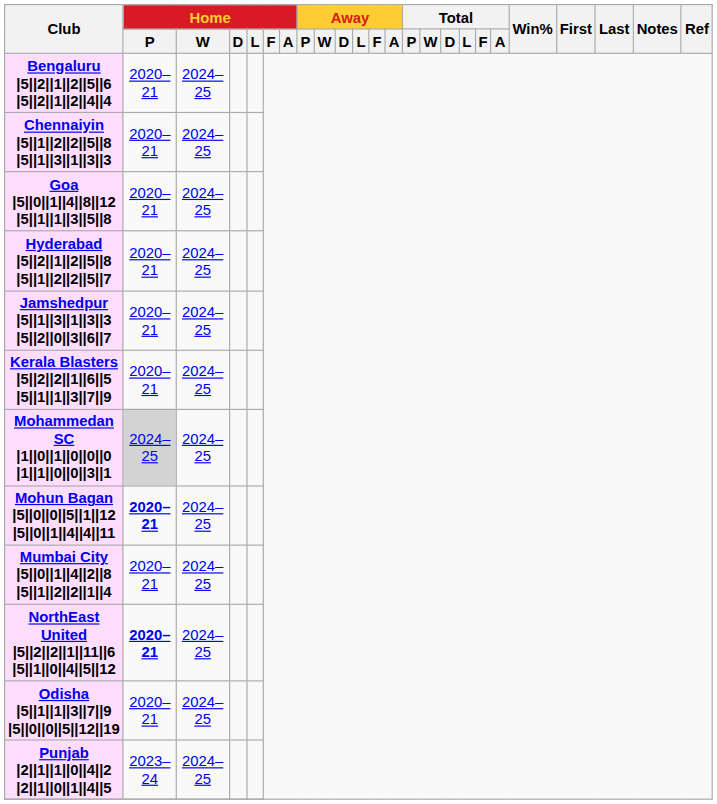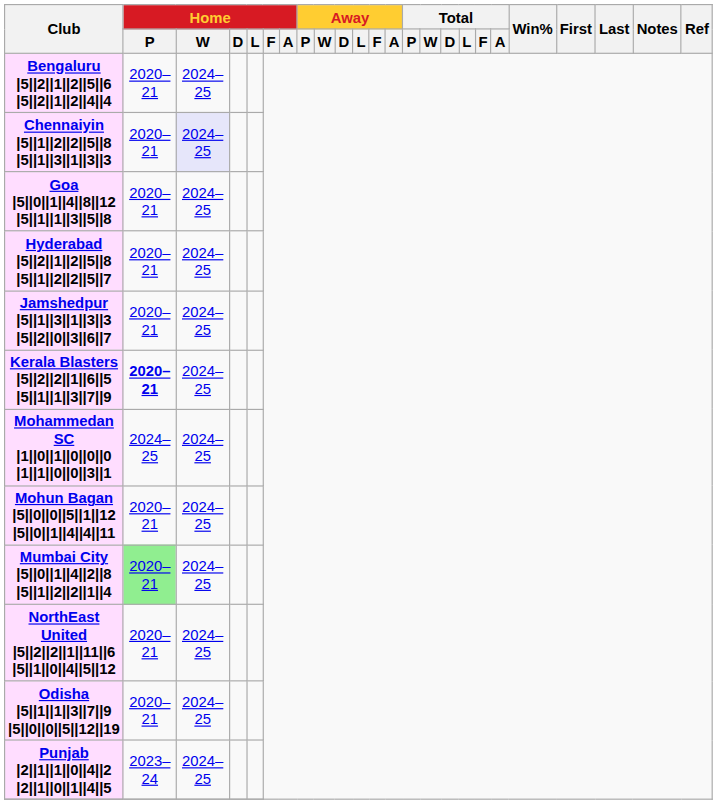(203, 142) no background -> (203, 142) lavender background
(150, 379) normal -> (150, 379) bold
(150, 447) lightgrey background -> (150, 447) no background
(150, 515) bold -> (150, 515) normal
(150, 574) no background -> (150, 574) lightgreen background
(150, 642) bold -> (150, 642) normal
